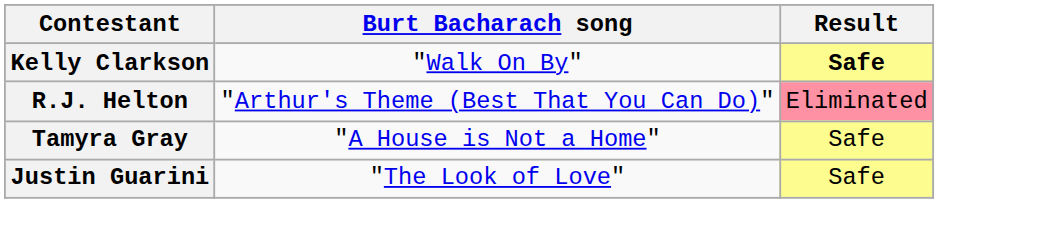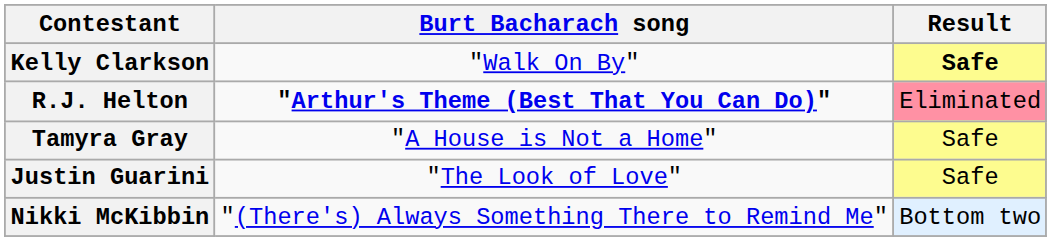(497, 101) normal -> (554, 101) bold
+ row: (110, 217)
